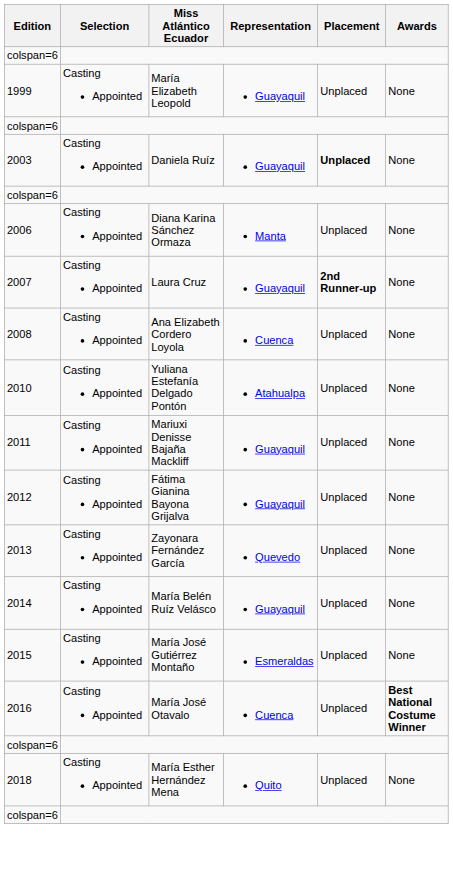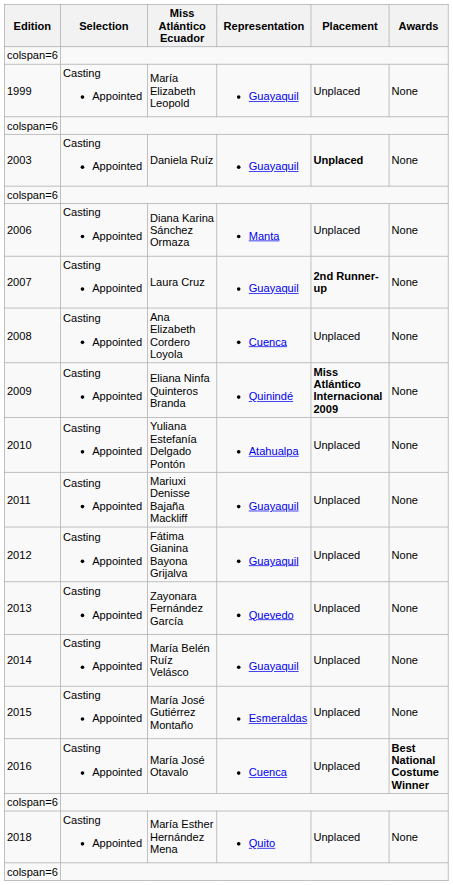+ row: (19, 390)
